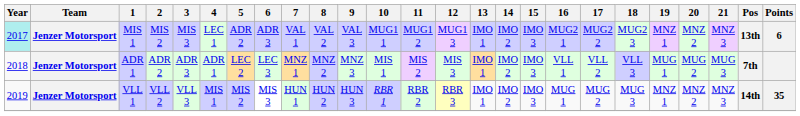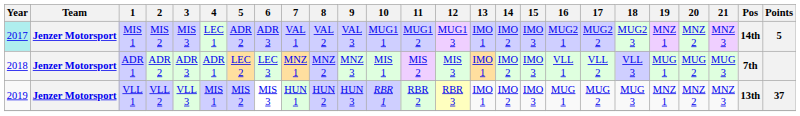(750, 36) 13th -> (750, 36) 14th
(779, 36) 6 -> (779, 36) 5
(750, 95) 14th -> (750, 95) 13th
(779, 95) 35 -> (779, 95) 37
